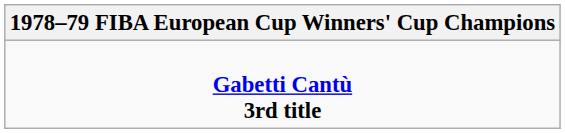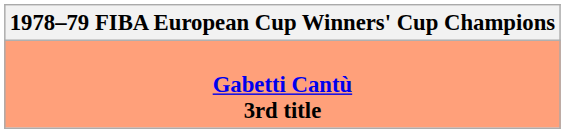(282, 96) no background -> (282, 96) lightsalmon background
